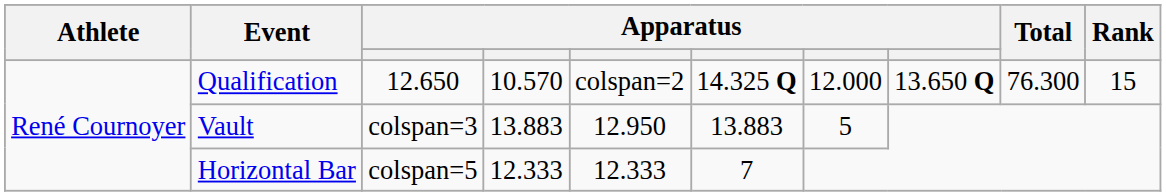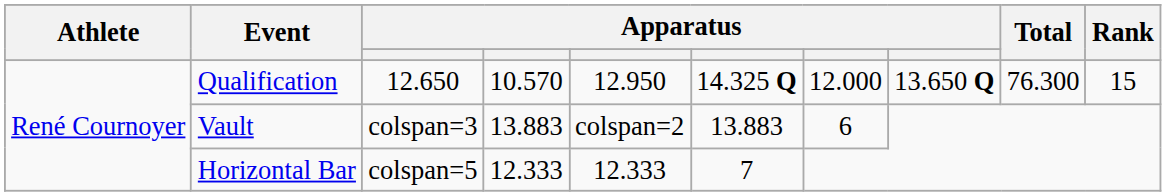(630, 82) colspan=2 -> (630, 82) 12.950
(630, 126) 12.950 -> (630, 126) colspan=2
(845, 126) 5 -> (845, 126) 6
